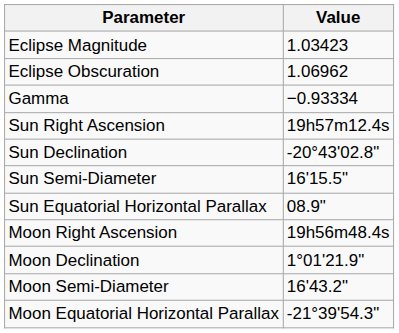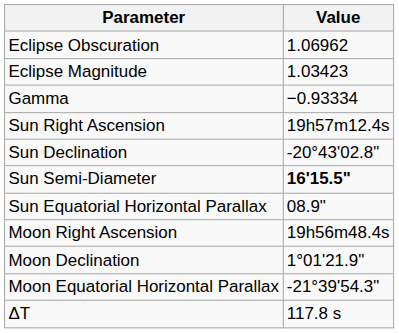rows swapped: (78, 44) <-> (84, 71)
(317, 179) normal -> (319, 179) bold
- row: (89, 286)
+ row: (19, 313)
